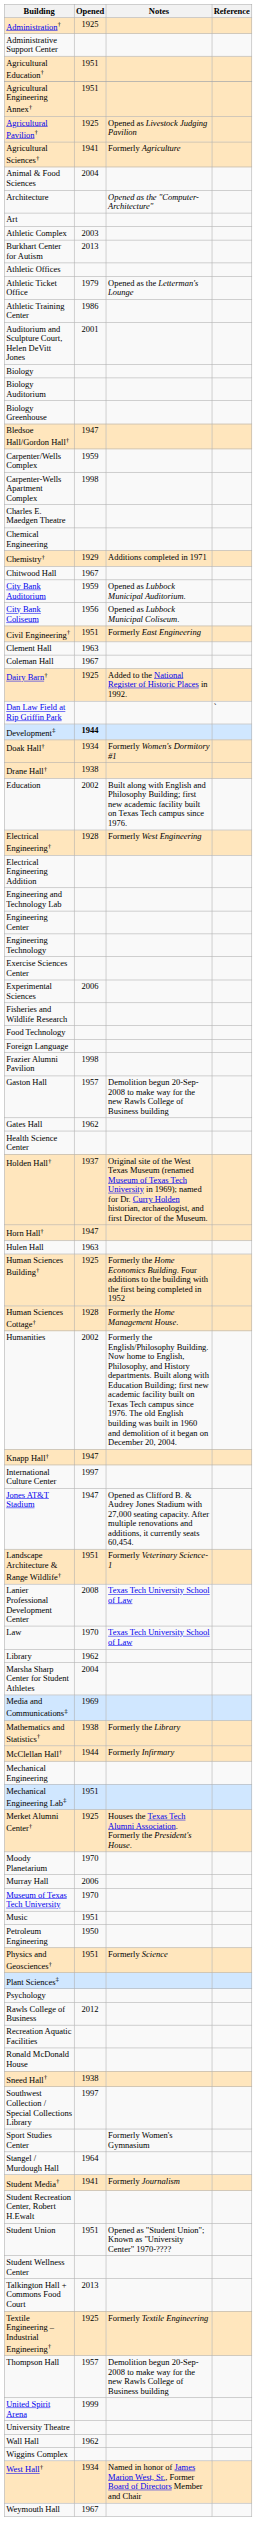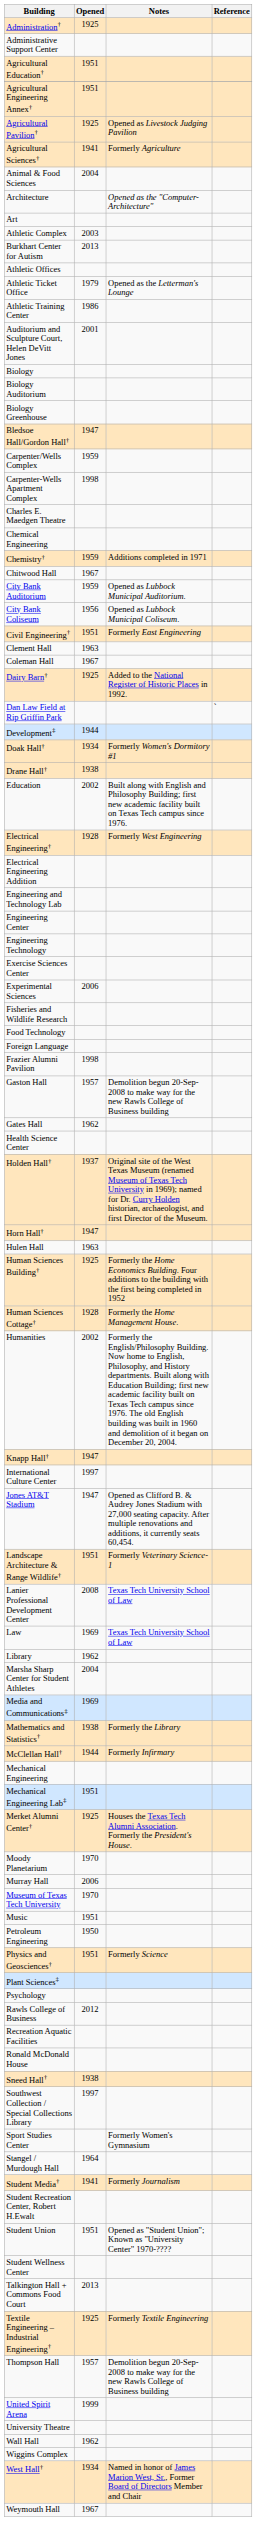(90, 557) 1929 -> (90, 557) 1959
(90, 730) bold -> (90, 730) normal
(90, 1633) 1970 -> (90, 1633) 1969
